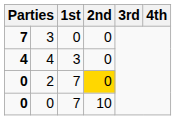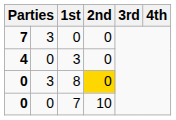(50, 59) 4 -> (50, 59) 0
(50, 81) 2 -> (50, 81) 3
(77, 81) 7 -> (77, 81) 8
